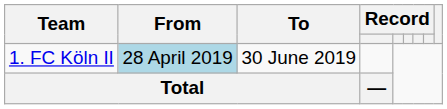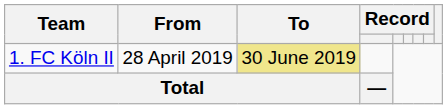(178, 58) lightblue background -> (178, 58) no background
(299, 58) no background -> (299, 58) khaki background
